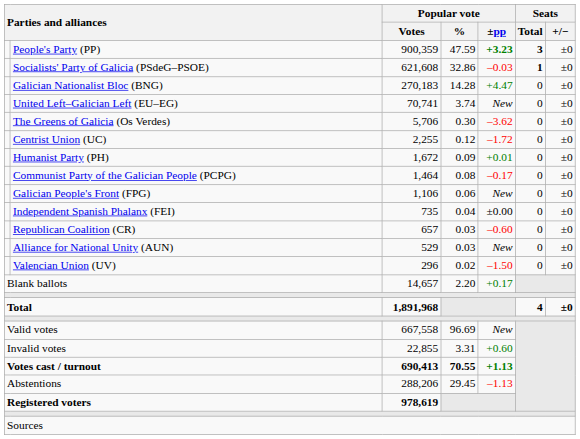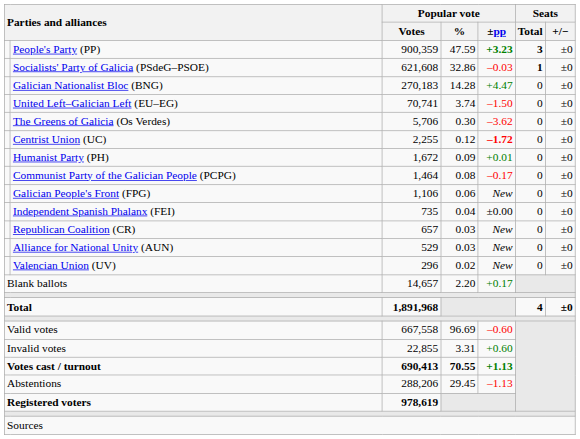(502, 103) New -> (500, 103) –1.50
(500, 139) normal -> (500, 139) bold
(500, 229) –0.60 -> (502, 229) New
(500, 265) –1.50 -> (502, 265) New
(502, 330) New -> (500, 330) –0.60
